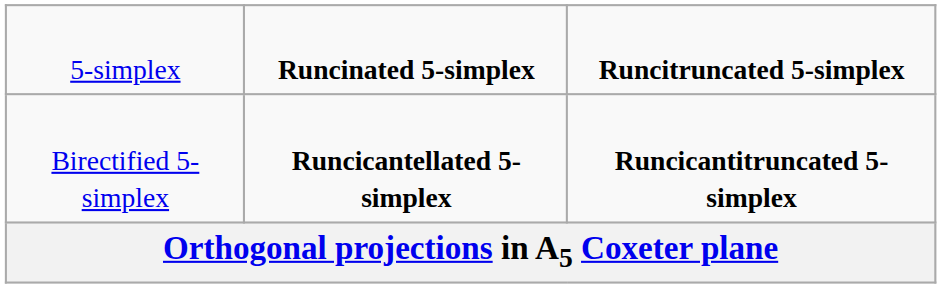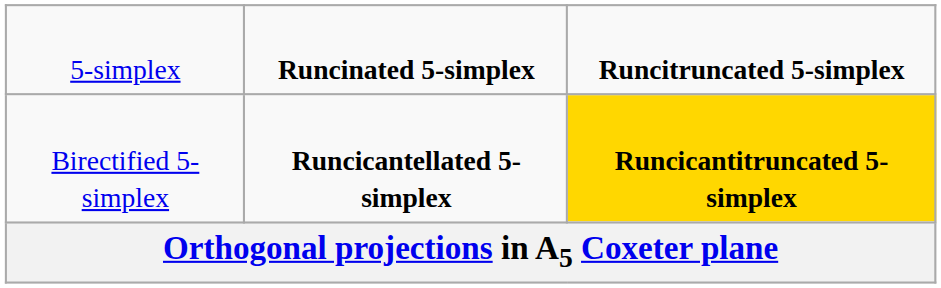(752, 178) no background -> (752, 178) gold background
